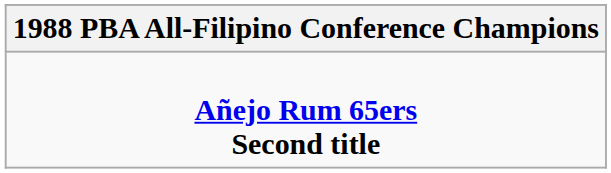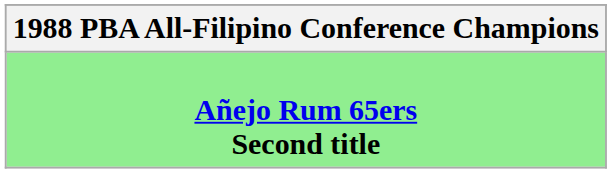(306, 126) no background -> (306, 126) lightgreen background
